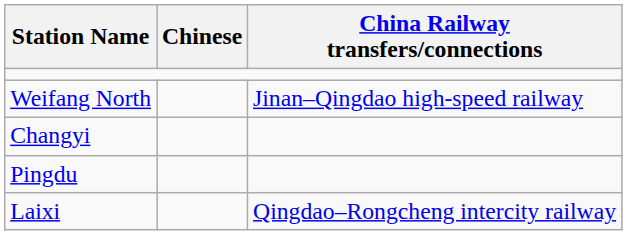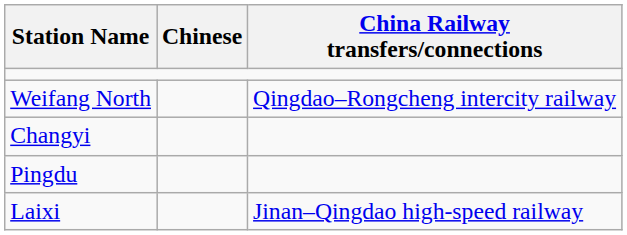(418, 98) Jinan–Qingdao high-speed railway -> (435, 98) Qingdao–Rongcheng intercity railway
(435, 211) Qingdao–Rongcheng intercity railway -> (418, 211) Jinan–Qingdao high-speed railway
